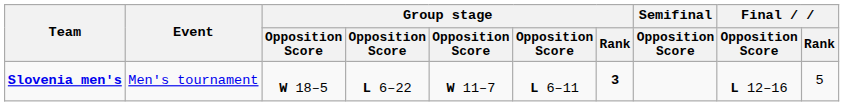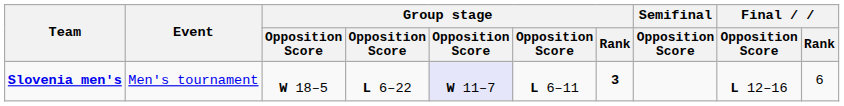(471, 89) no background -> (471, 89) lavender background
(820, 81) 5 -> (820, 81) 6
